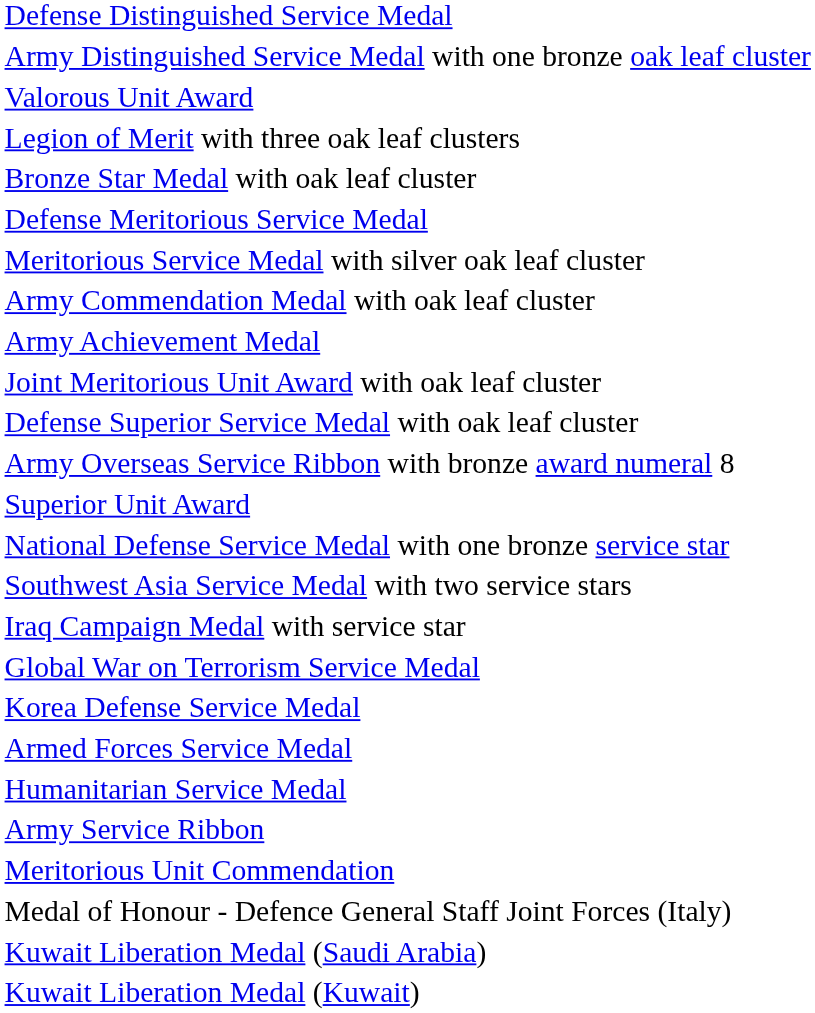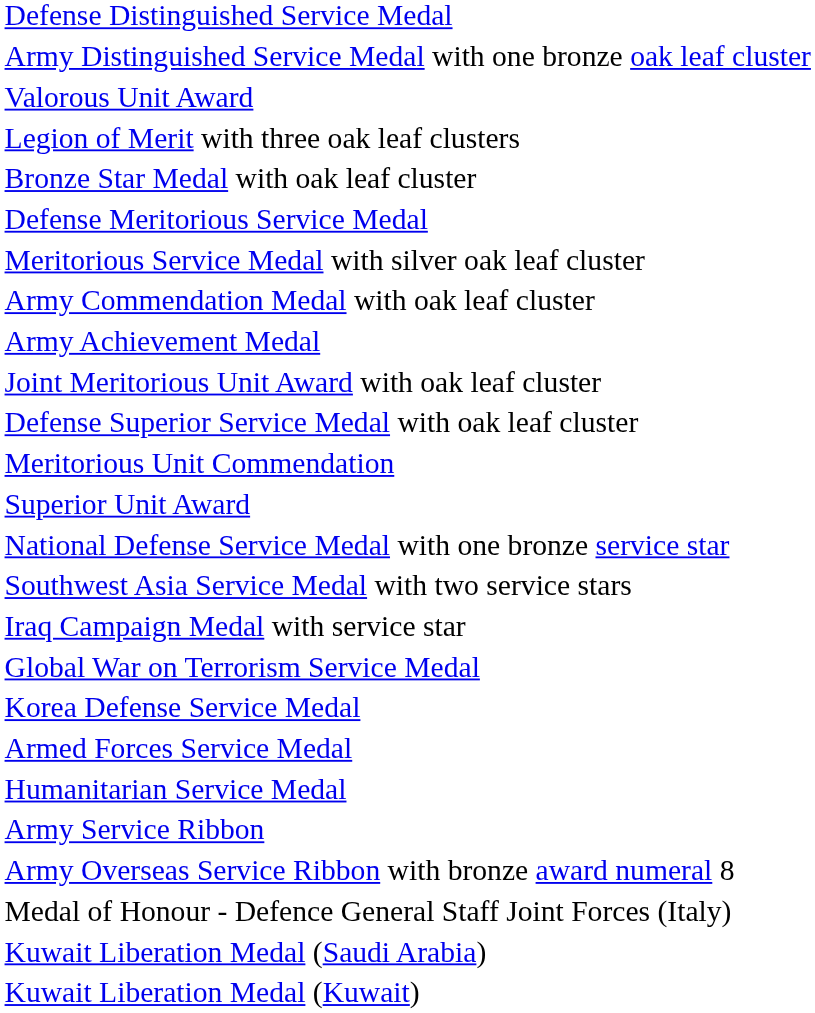(370, 463) Army Overseas Service Ribbon with bronze award numeral 8 -> (199, 463) Meritorious Unit Commendation
(199, 870) Meritorious Unit Commendation -> (370, 870) Army Overseas Service Ribbon with bronze award numeral 8
